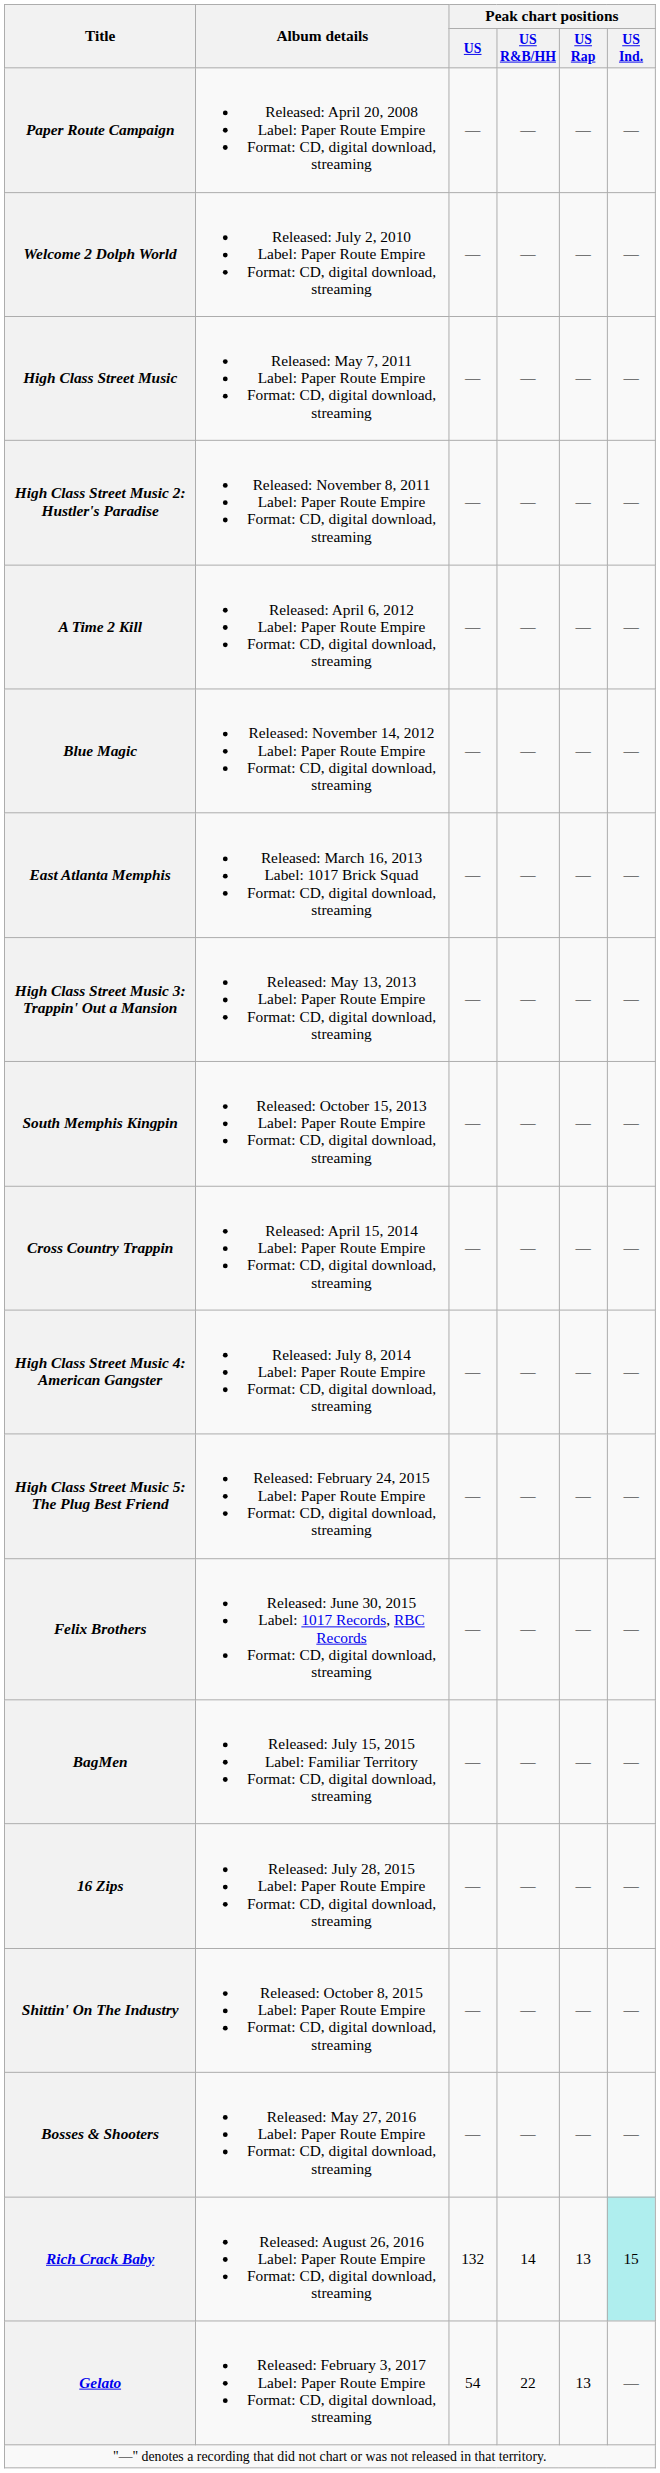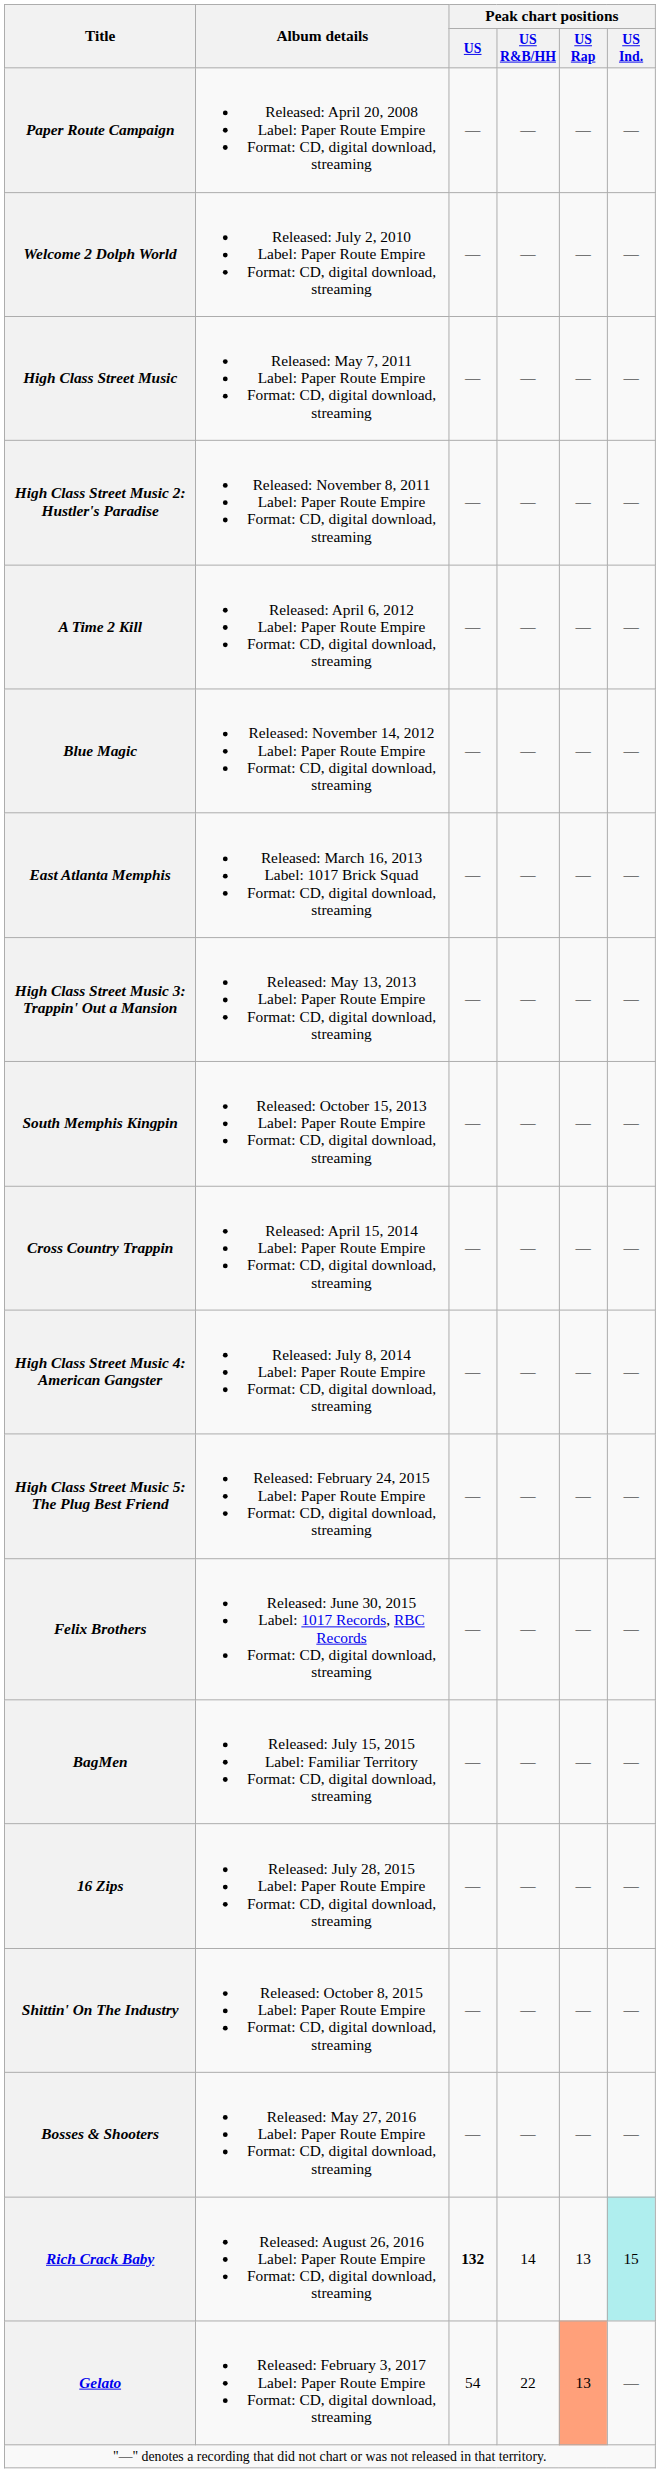(473, 2258) normal -> (473, 2258) bold
(583, 2382) no background -> (583, 2382) lightsalmon background
